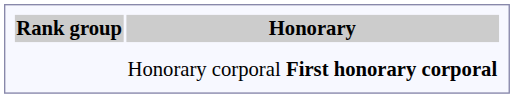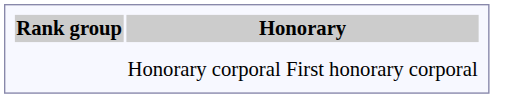(392, 69) bold -> (382, 69) normal
